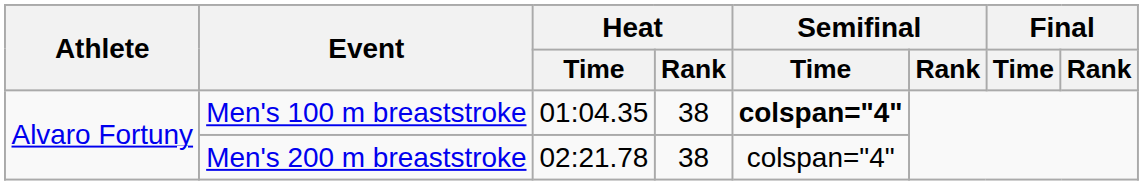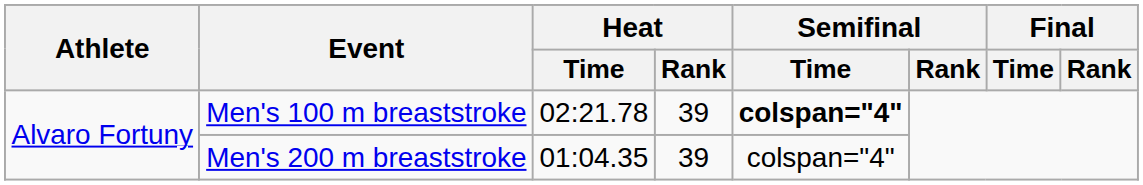(594, 113) 01:04.35 -> (594, 113) 02:21.78
(694, 113) 38 -> (694, 113) 39
(594, 157) 02:21.78 -> (594, 157) 01:04.35
(694, 157) 38 -> (694, 157) 39
